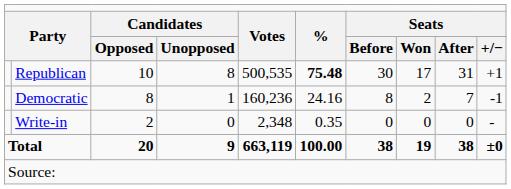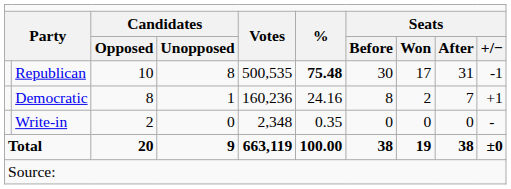(495, 73) +1 -> (496, 73) -1
(496, 97) -1 -> (495, 97) +1
